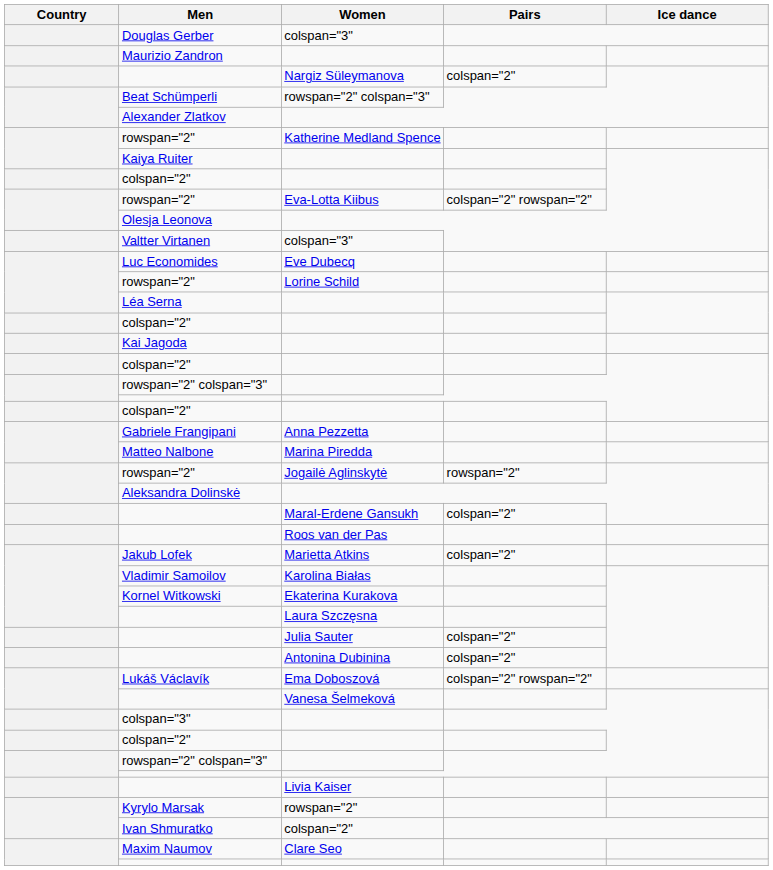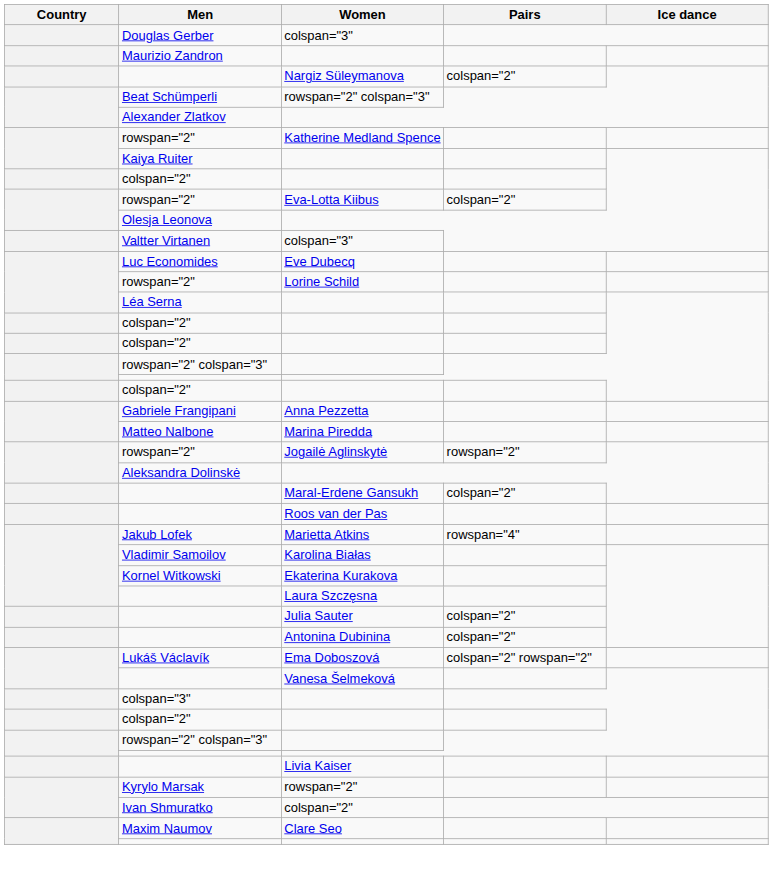(519, 199) colspan="2" rowspan="2" -> (481, 199) colspan="2"
- row: (154, 343)
(481, 555) colspan="2" -> (483, 534) rowspan="4"
